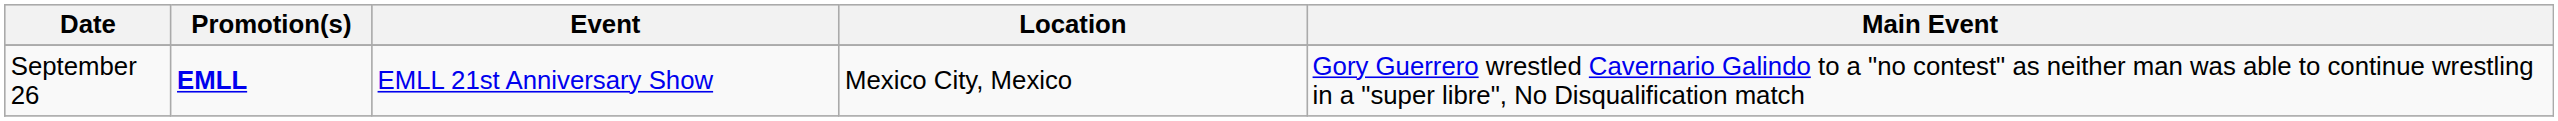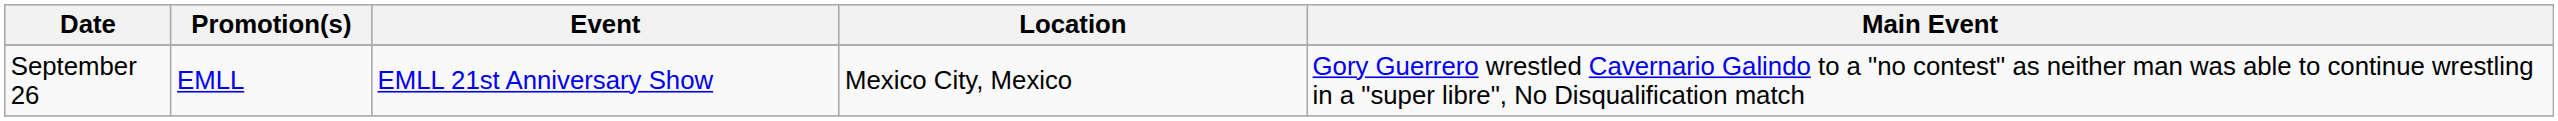(212, 80) bold -> (211, 80) normal
